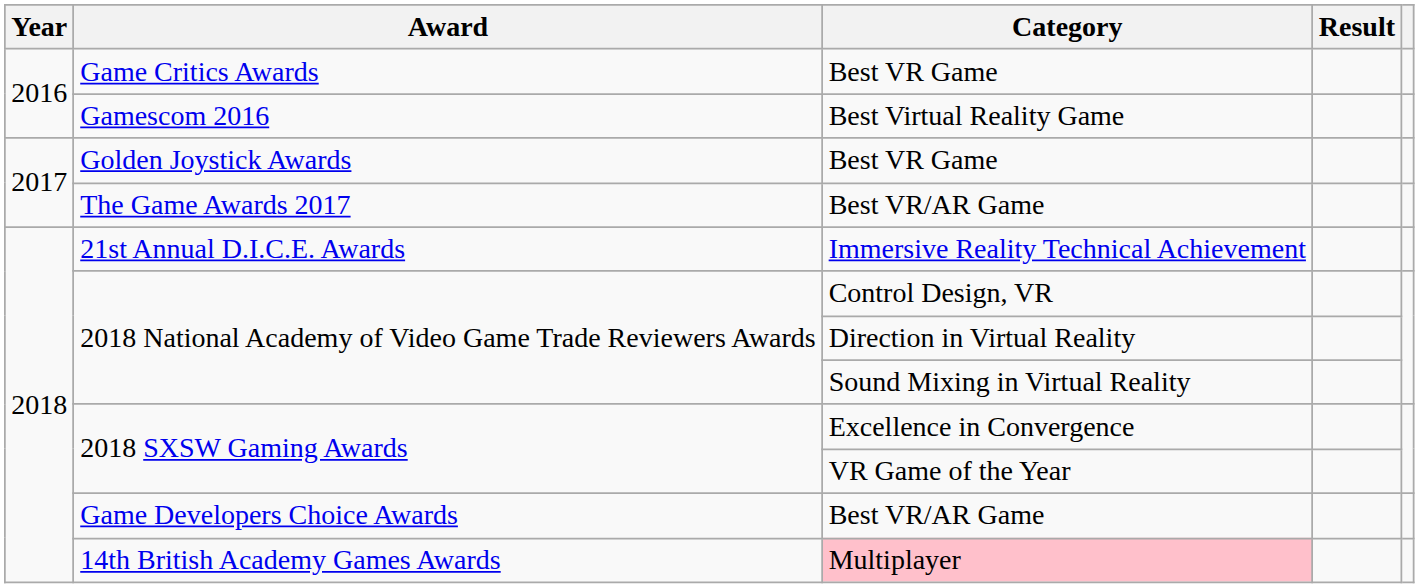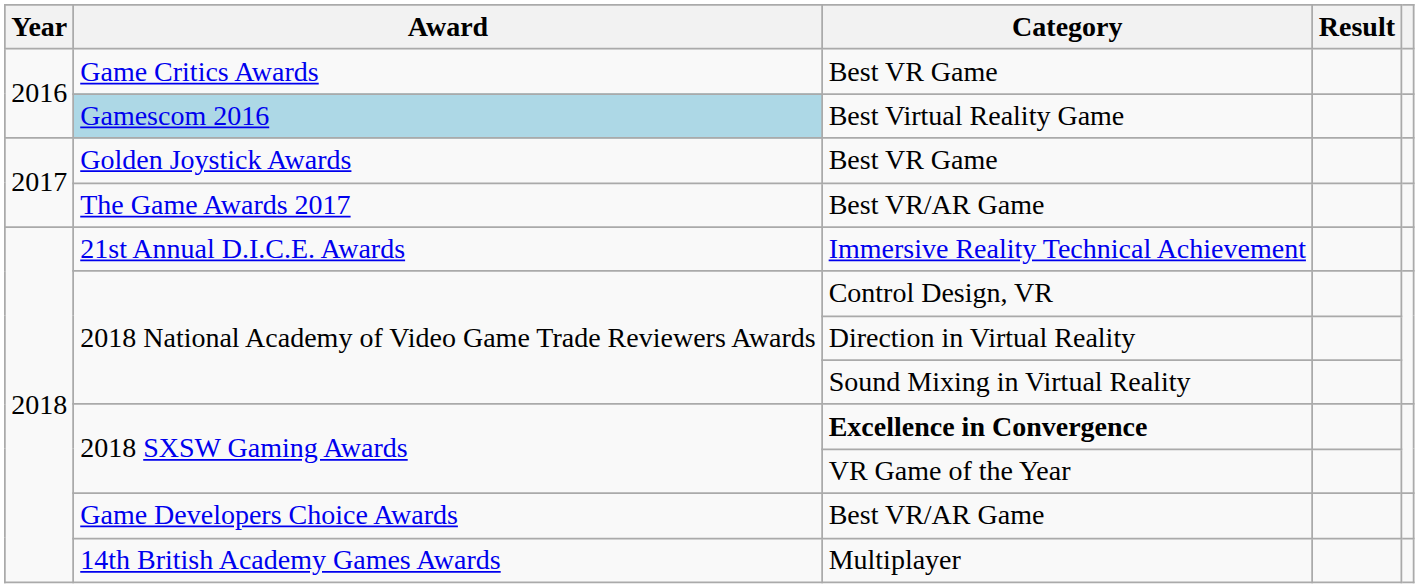(175, 115) no background -> (175, 115) lightblue background
(982, 426) normal -> (988, 426) bold
(895, 559) pink background -> (895, 559) no background
